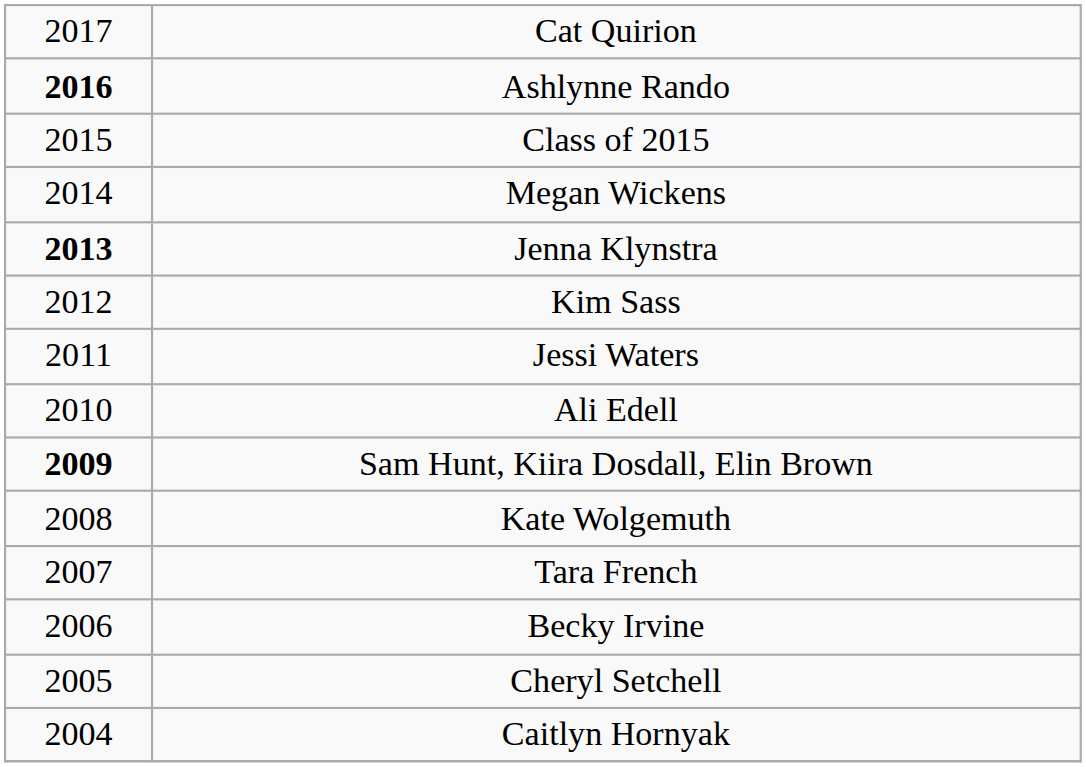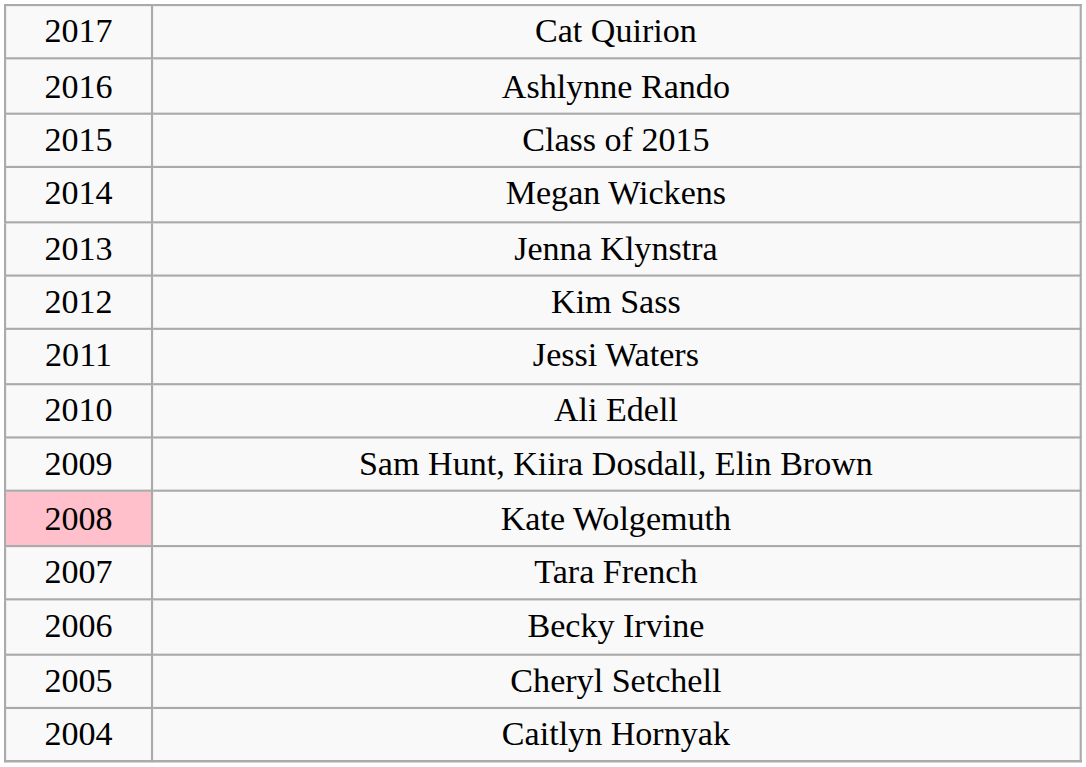(79, 85) bold -> (79, 85) normal
(79, 247) bold -> (79, 247) normal
(79, 463) bold -> (79, 463) normal
(79, 517) no background -> (79, 517) pink background
